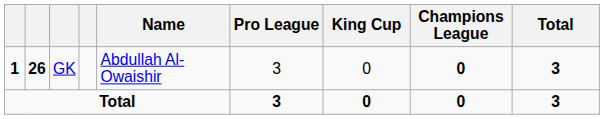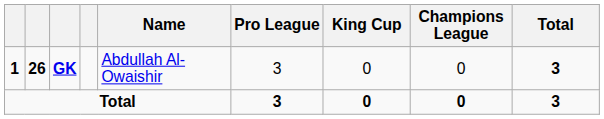(64, 68) normal -> (65, 68) bold
(461, 68) bold -> (461, 68) normal
